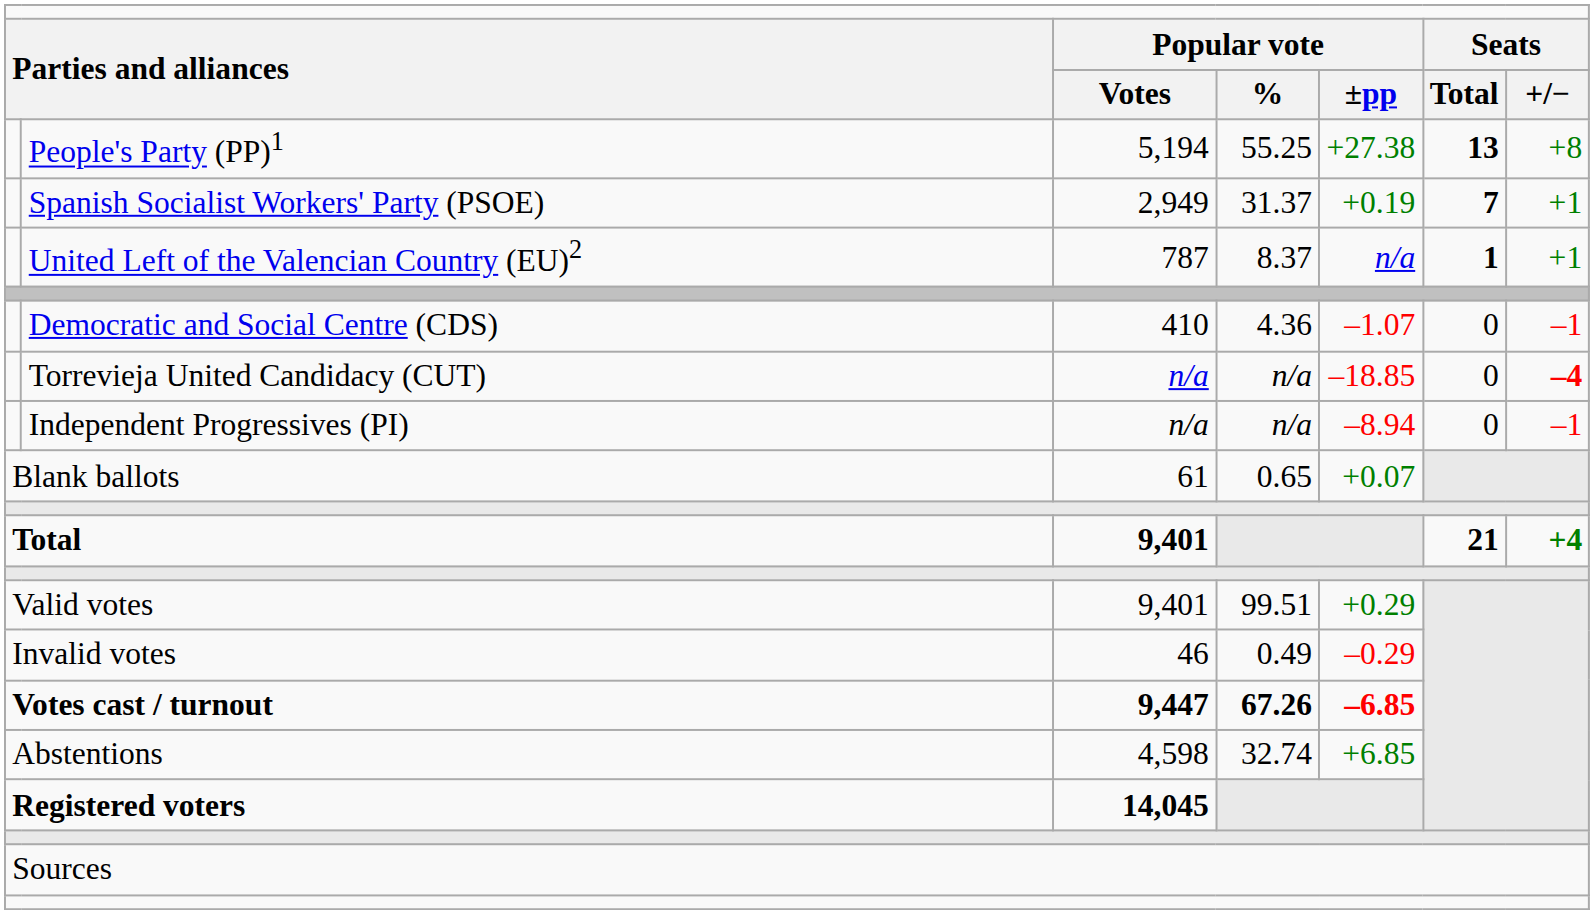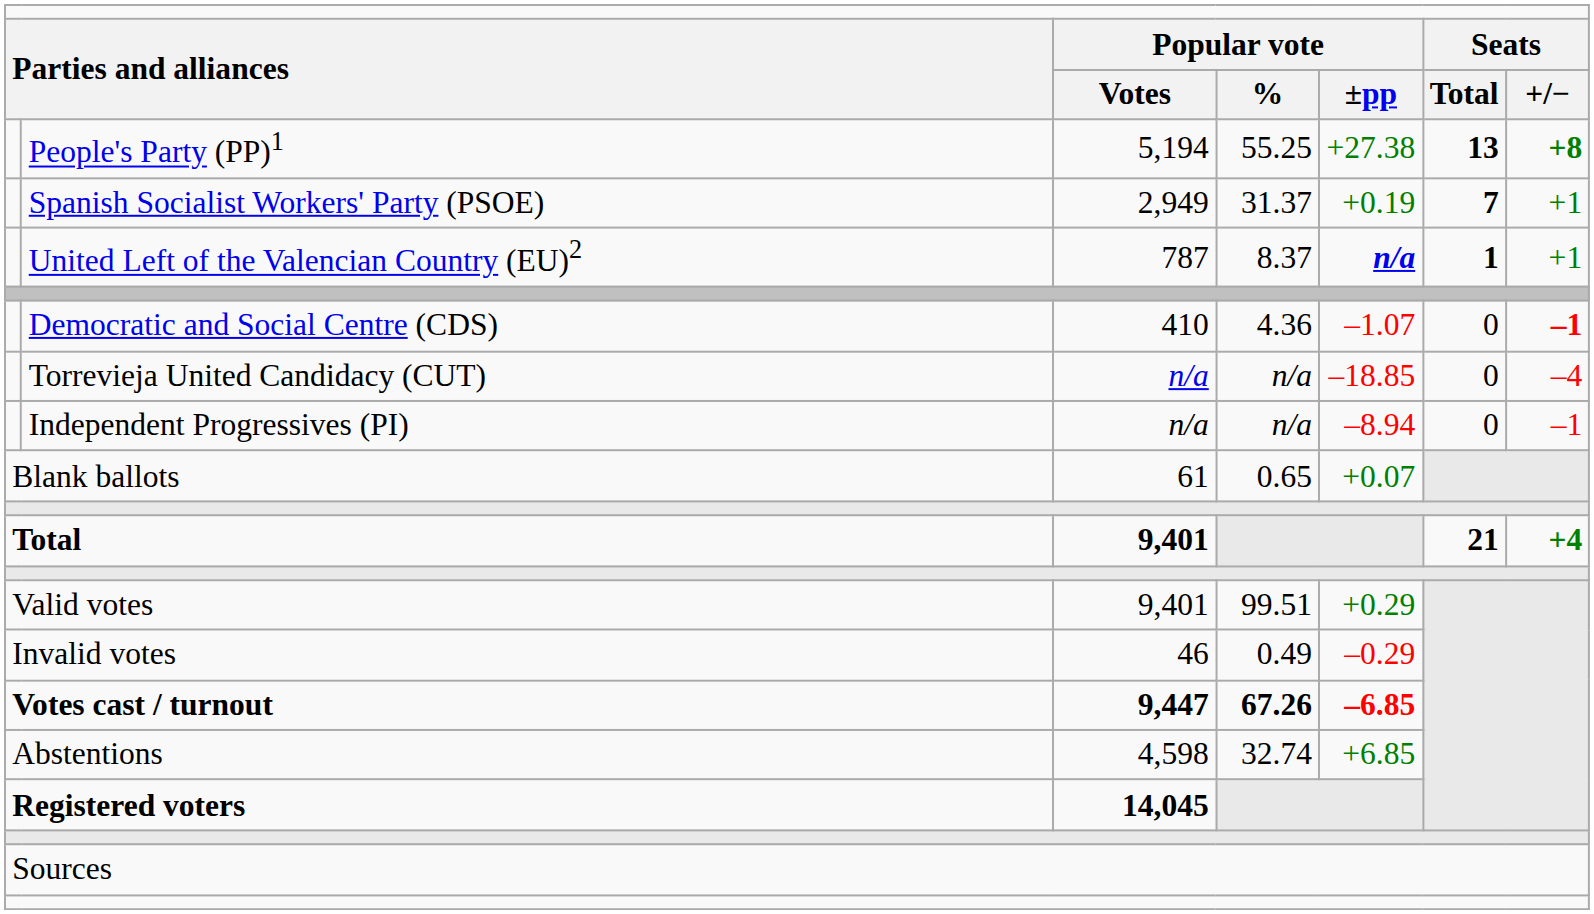(1565, 148) normal -> (1565, 148) bold
(1395, 256) normal -> (1394, 256) bold
(1566, 325) normal -> (1566, 325) bold
(1566, 375) bold -> (1566, 375) normal
